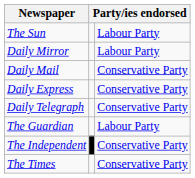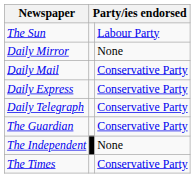(128, 51) Labour Party -> (110, 51) None
(128, 126) Labour Party -> (142, 126) Conservative Party
(142, 145) Conservative Party -> (110, 145) None
